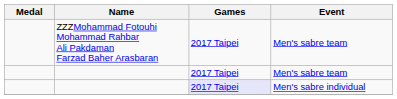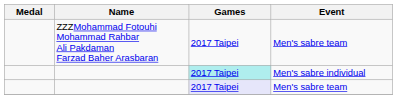(215, 73) no background -> (215, 73) paleturquoise background
(310, 73) Men's sabre team -> (319, 73) Men's sabre individual
(319, 88) Men's sabre individual -> (310, 88) Men's sabre team
